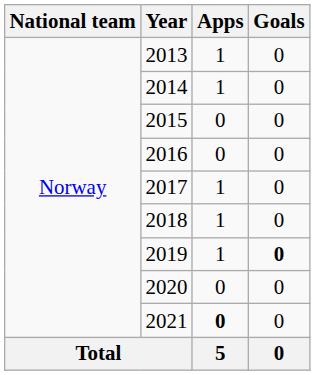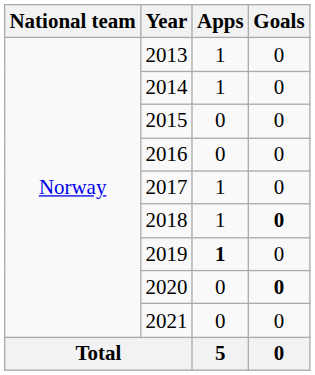(279, 220) normal -> (279, 220) bold
(220, 253) normal -> (220, 253) bold
(279, 253) bold -> (279, 253) normal
(279, 287) normal -> (279, 287) bold
(220, 320) bold -> (220, 320) normal
